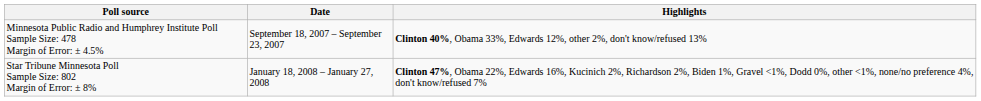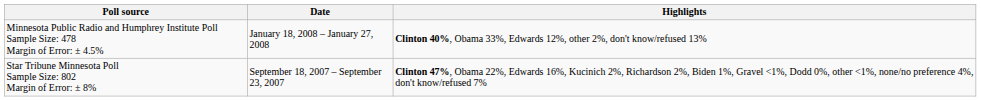(315, 39) September 18, 2007 – September 23, 2007 -> (311, 39) January 18, 2008 – January 27, 2008
(311, 77) January 18, 2008 – January 27, 2008 -> (315, 77) September 18, 2007 – September 23, 2007
